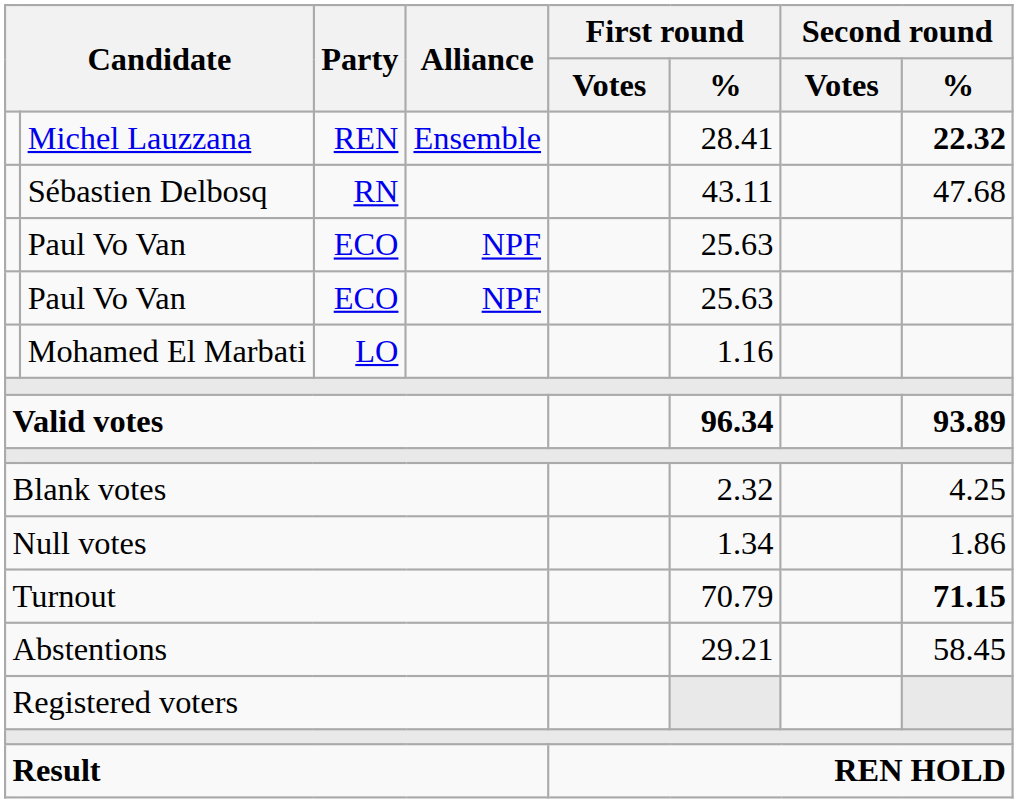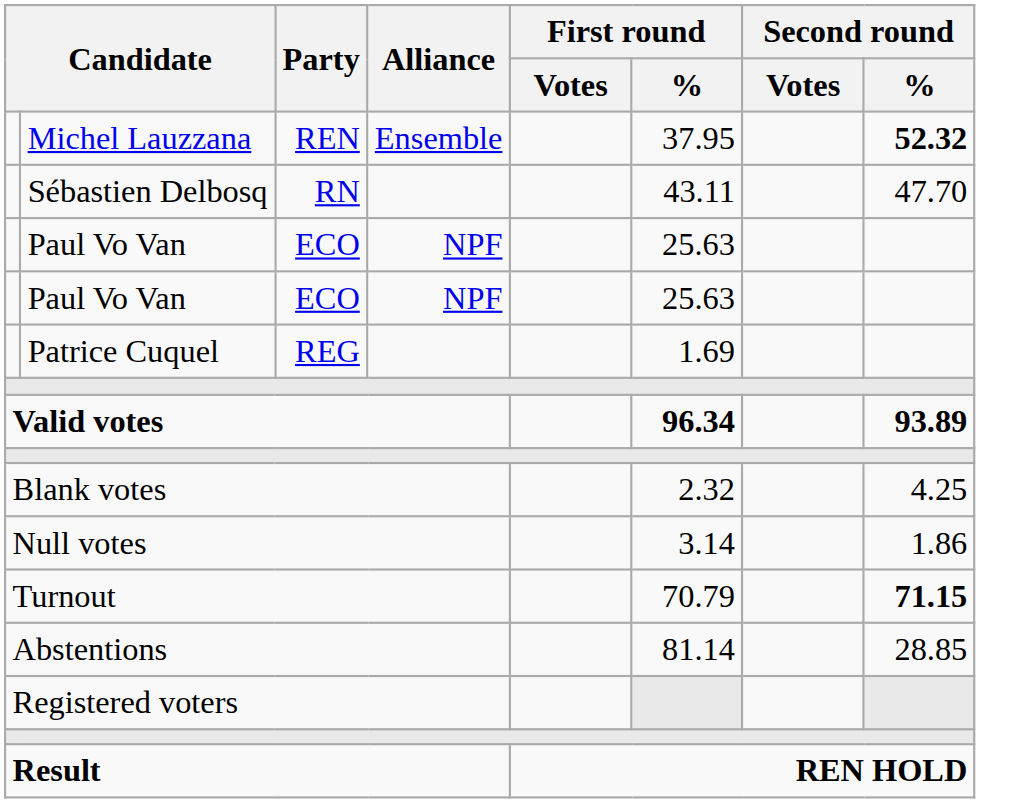(737, 138) 28.41 -> (698, 138) 37.95
(970, 138) 22.32 -> (931, 138) 52.32
(970, 191) 47.68 -> (931, 191) 47.70
+ row: (123, 351)
- row: (167, 351)
(745, 541) 1.34 -> (707, 541) 3.14
(737, 648) 29.21 -> (698, 648) 81.14
(970, 648) 58.45 -> (931, 648) 28.85
